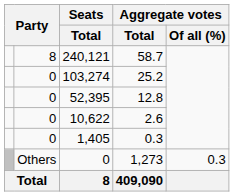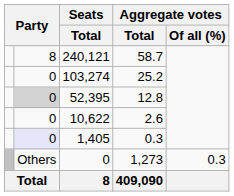(53, 98) no background -> (53, 98) lightgrey background
(53, 139) no background -> (53, 139) lavender background
